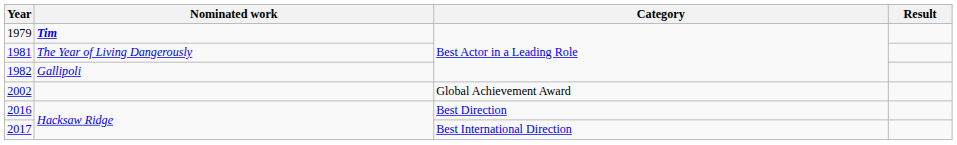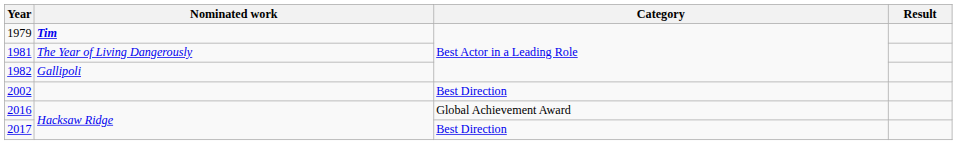(504, 91) Global Achievement Award -> (471, 91) Best Direction
(471, 110) Best Direction -> (504, 110) Global Achievement Award
(504, 129) Best International Direction -> (471, 129) Best Direction
